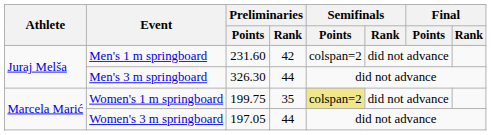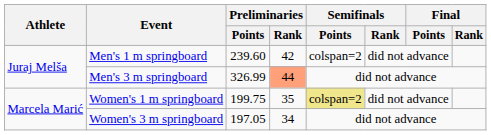(248, 56) 231.60 -> (248, 56) 239.60
(248, 77) 326.30 -> (248, 77) 326.99
(288, 77) no background -> (288, 77) lightsalmon background
(288, 120) 44 -> (288, 120) 34
